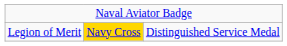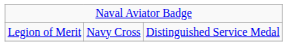(114, 31) gold background -> (114, 31) no background
